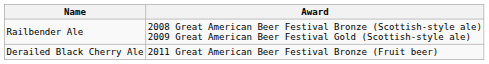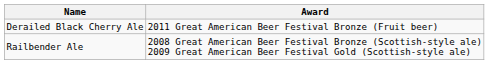rows swapped: (45, 32) <-> (75, 52)
